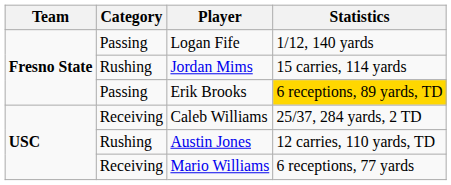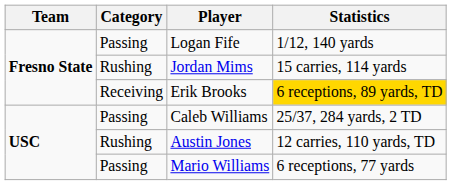(124, 92) Passing -> (131, 92) Receiving
(131, 117) Receiving -> (124, 117) Passing
(131, 166) Receiving -> (124, 166) Passing
